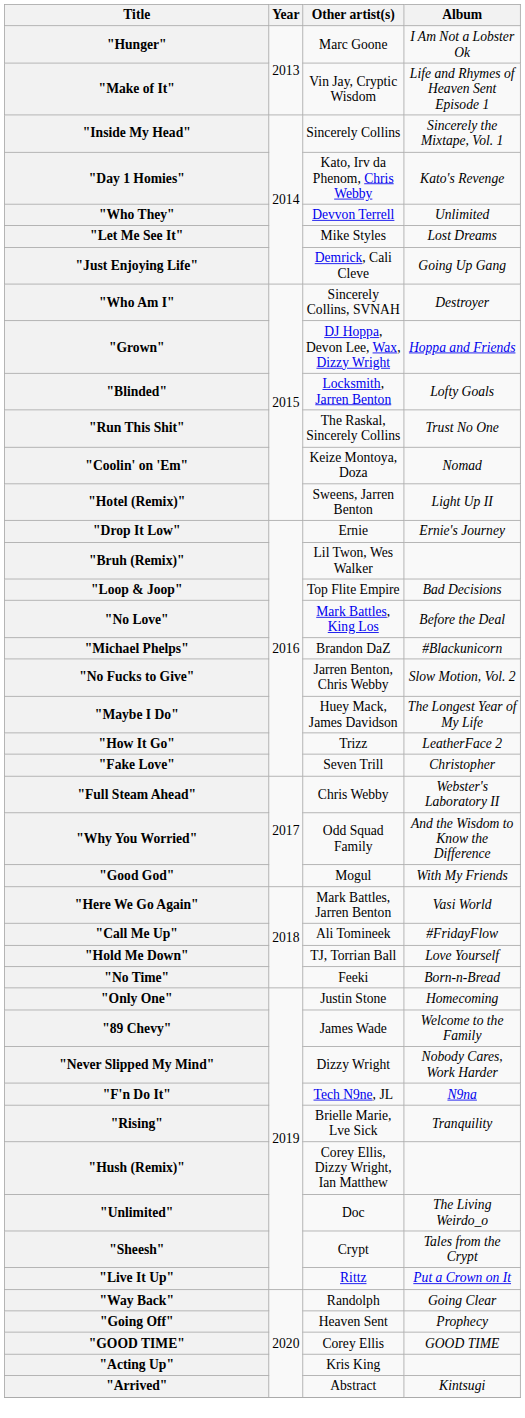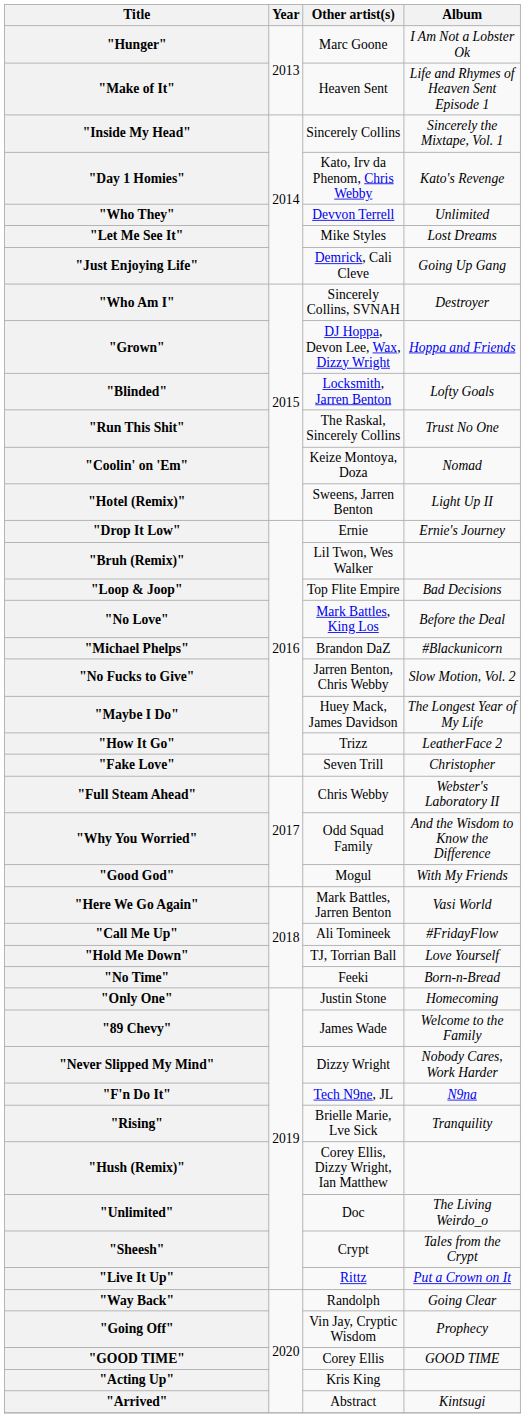(353, 89) Vin Jay, Cryptic Wisdom -> (353, 89) Heaven Sent
(353, 1321) Heaven Sent -> (353, 1329) Vin Jay, Cryptic Wisdom
